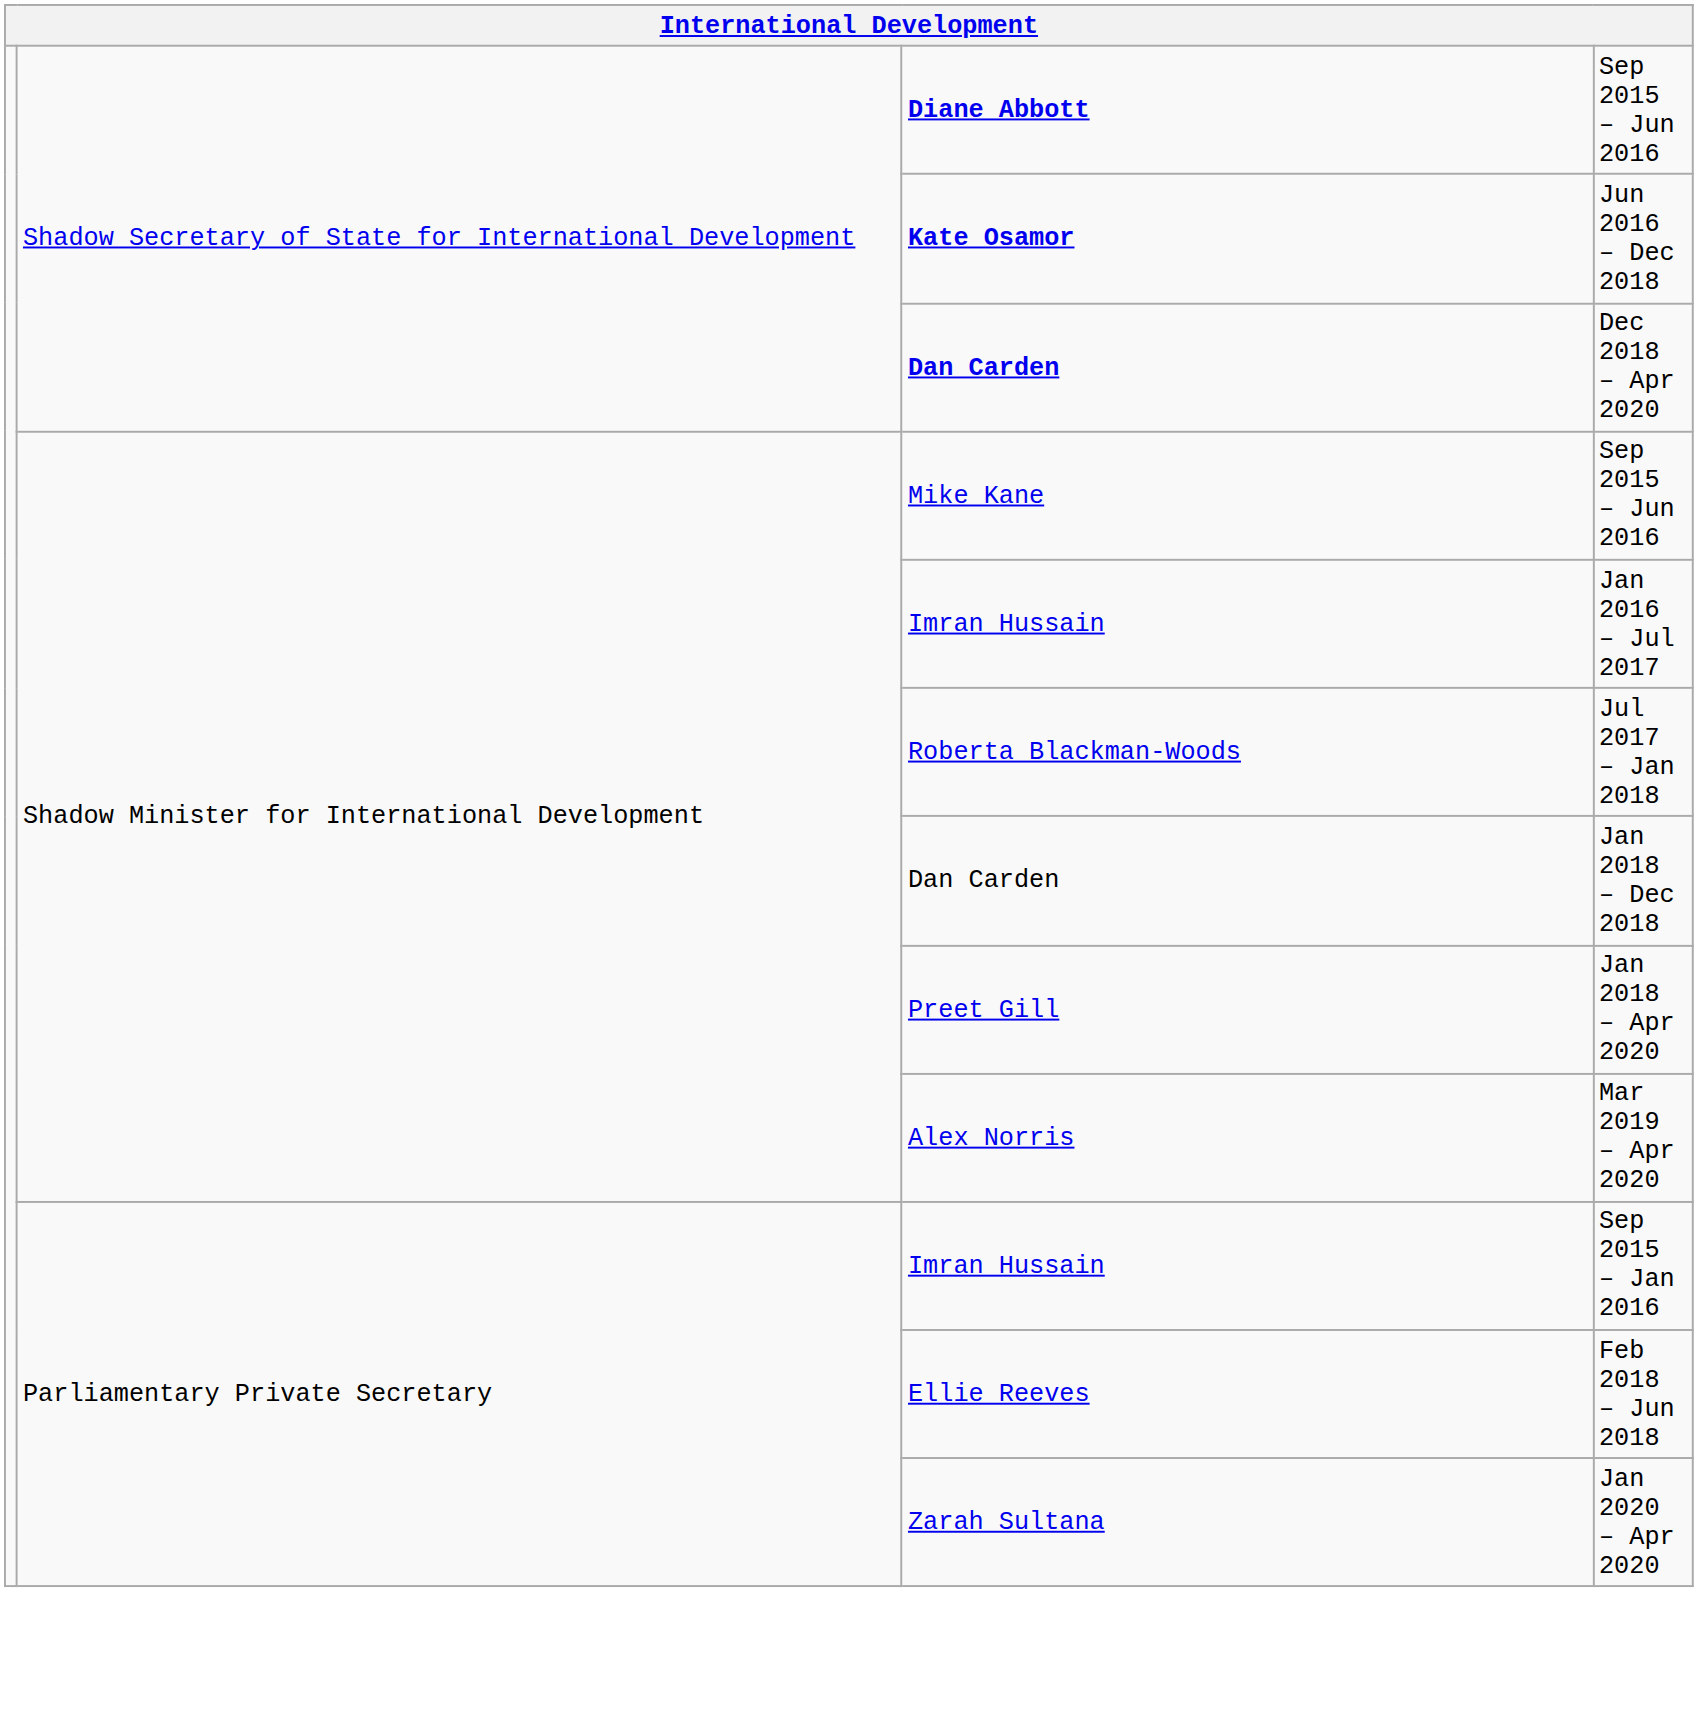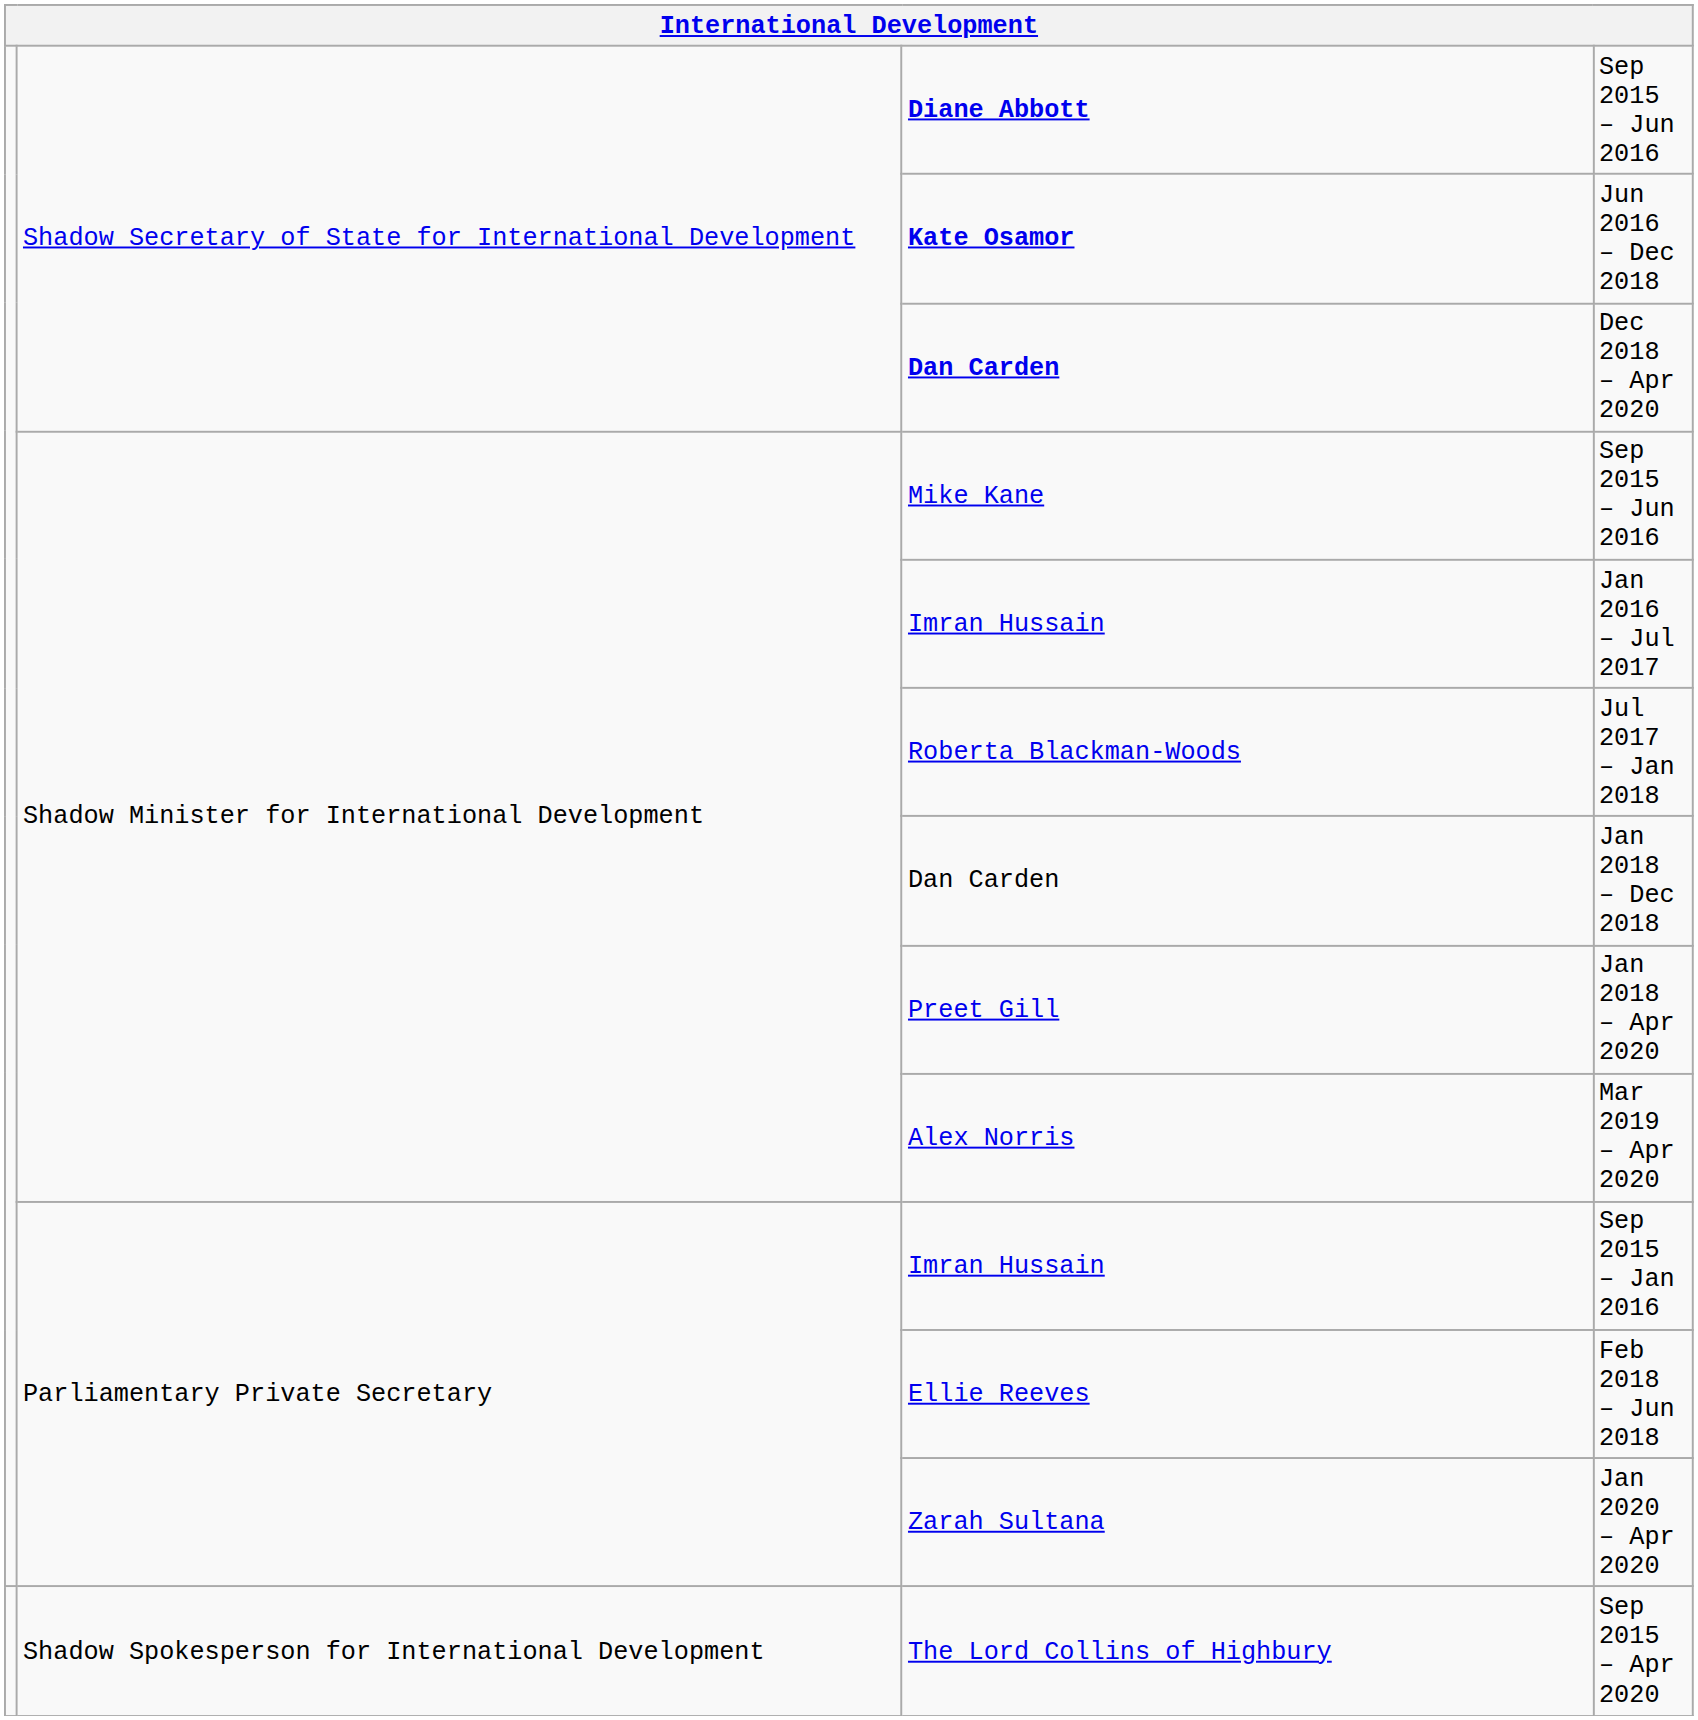+ row: (1120, 1651)
